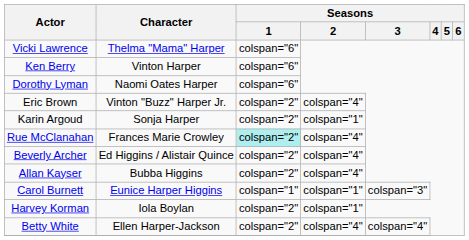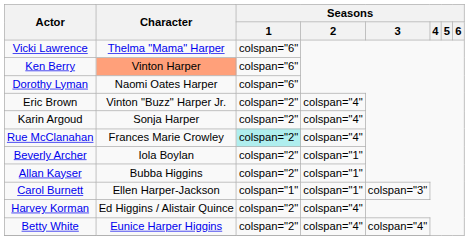(166, 66) no background -> (166, 66) lightsalmon background
(333, 119) colspan="1" -> (333, 119) colspan="4"
(166, 155) Ed Higgins / Alistair Quince -> (166, 155) Iola Boylan
(333, 155) colspan="4" -> (333, 155) colspan="1"
(333, 173) colspan="4" -> (333, 173) colspan="1"
(166, 191) Eunice Harper Higgins -> (166, 191) Ellen Harper-Jackson
(166, 208) Iola Boylan -> (166, 208) Ed Higgins / Alistair Quince
(333, 208) colspan="1" -> (333, 208) colspan="4"
(166, 226) Ellen Harper-Jackson -> (166, 226) Eunice Harper Higgins
